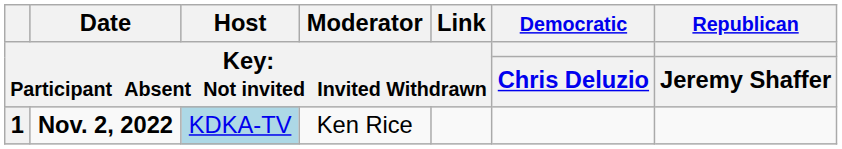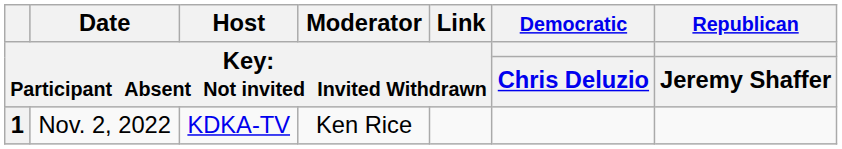(105, 125) bold -> (105, 125) normal
(240, 125) lightblue background -> (239, 125) no background
